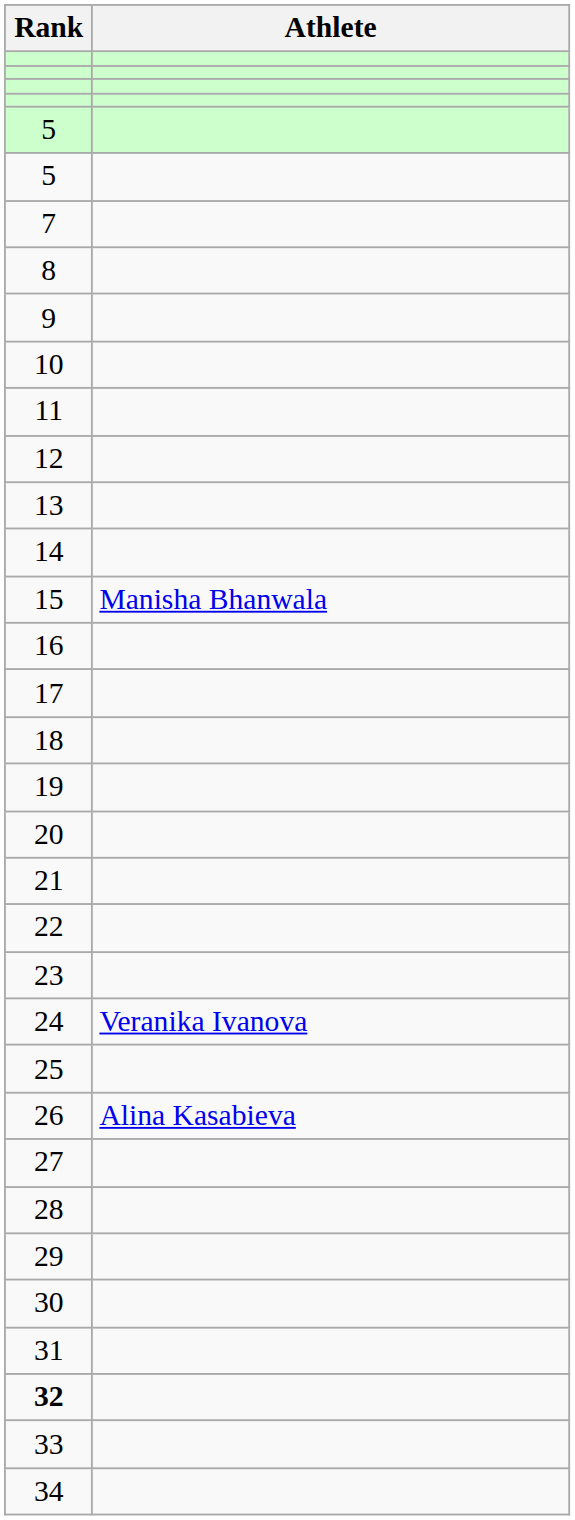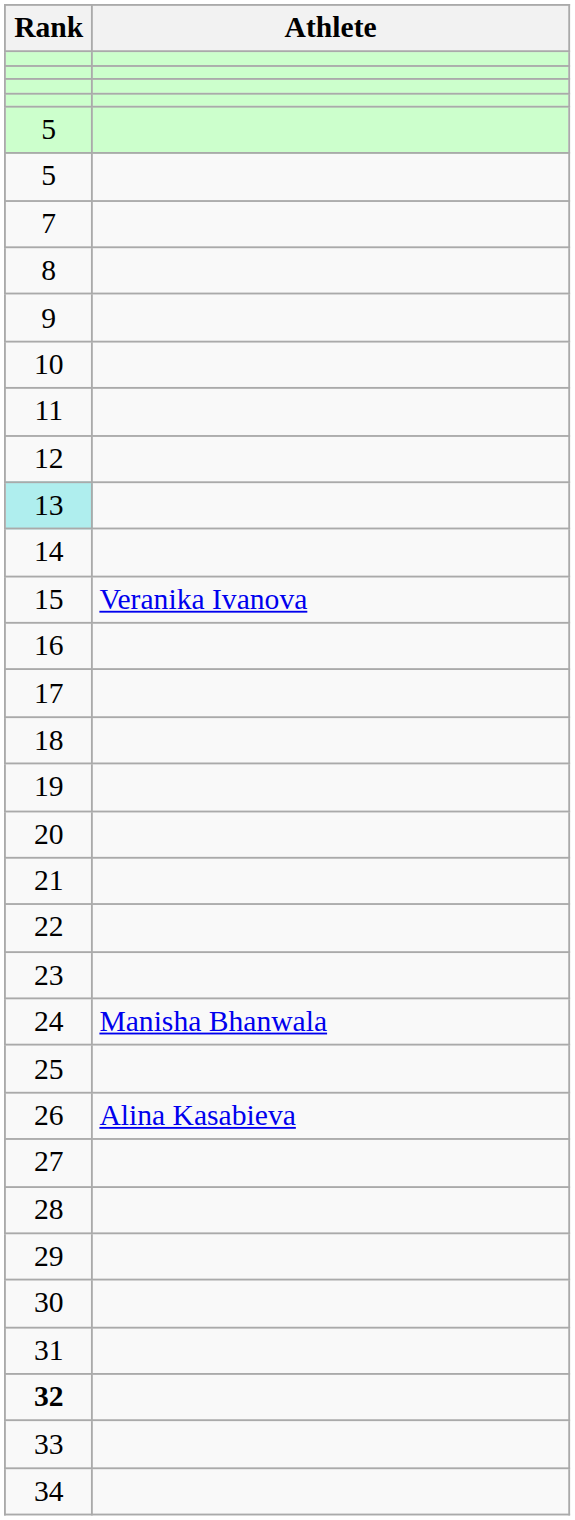(49, 505) no background -> (49, 505) paleturquoise background
(213, 598) Manisha Bhanwala -> (203, 598) Veranika Ivanova
(203, 1021) Veranika Ivanova -> (213, 1021) Manisha Bhanwala
